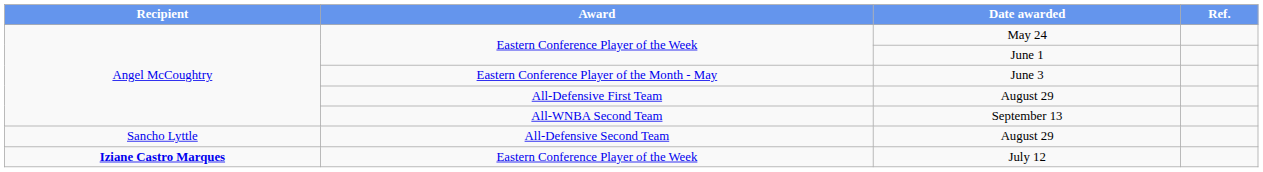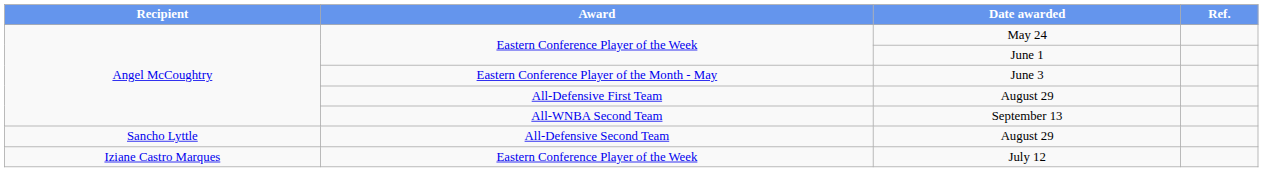(162, 156) bold -> (162, 156) normal
